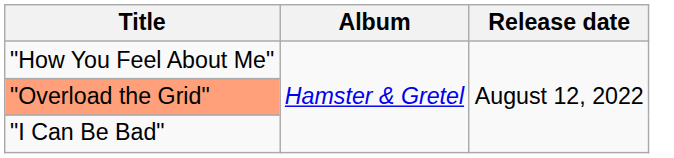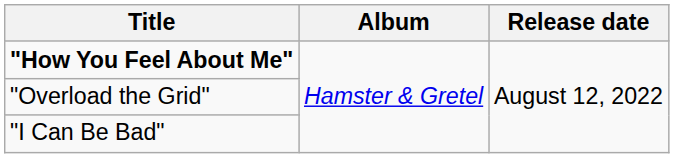(142, 59) normal -> (152, 59) bold
(110, 96) lightsalmon background -> (110, 96) no background
